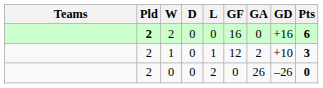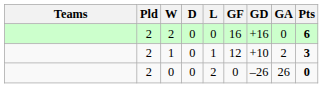columns swapped: (259, 14) <-> (283, 14)
(149, 33) bold -> (149, 33) normal
